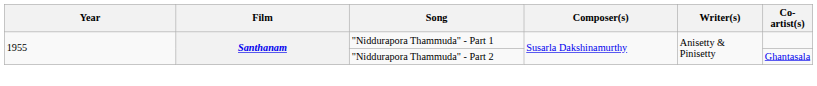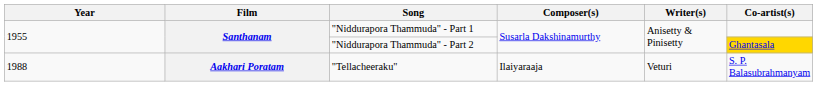(788, 56) no background -> (752, 45) gold background
+ row: (365, 67)
